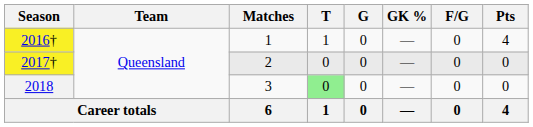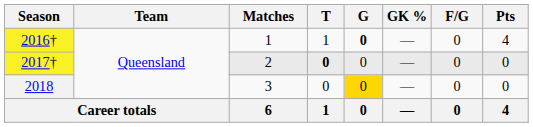(363, 40) normal -> (363, 40) bold
(326, 63) normal -> (326, 63) bold
(326, 87) lightgreen background -> (326, 87) no background
(363, 87) no background -> (363, 87) gold background
